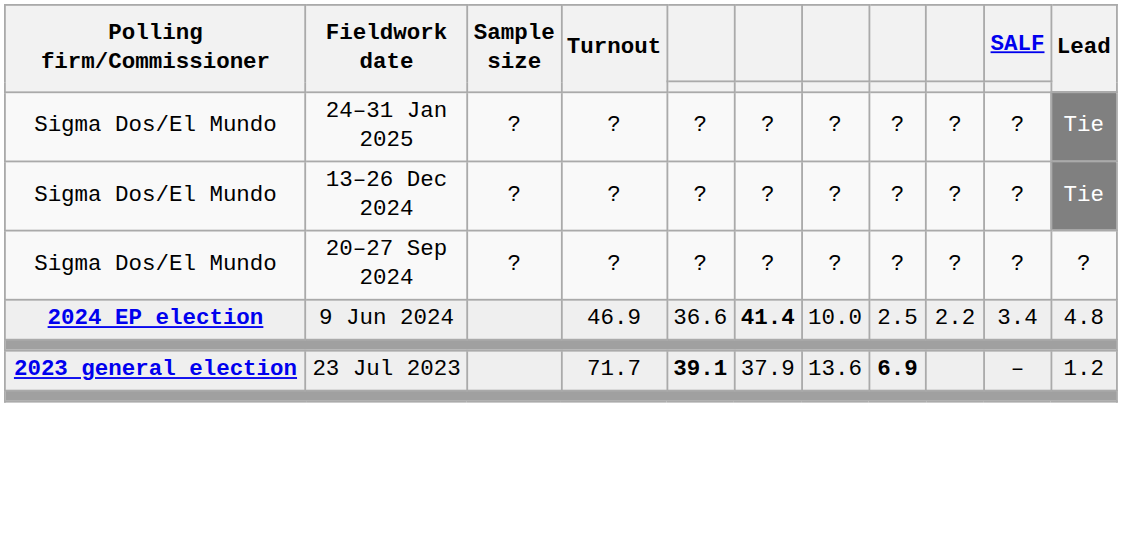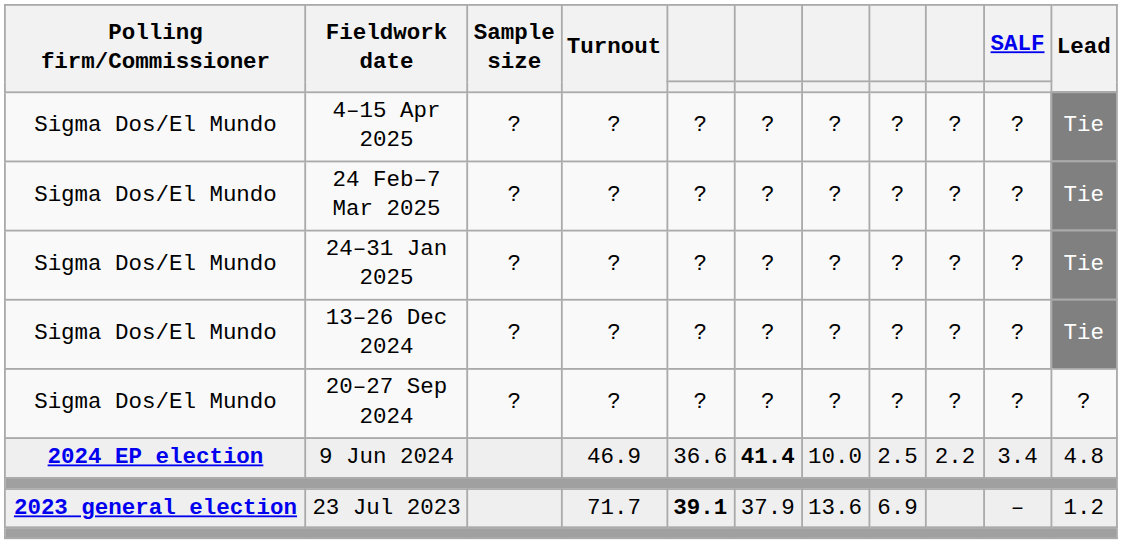+ row: (155, 127)
+ row: (155, 196)
(897, 370) bold -> (897, 508) normal
